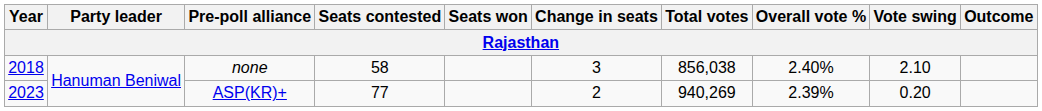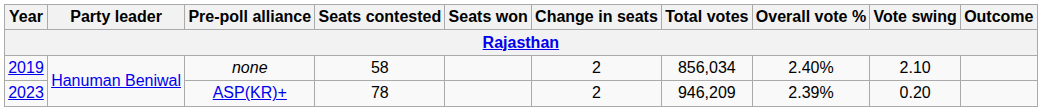(26, 67) 2018 -> (26, 67) 2019
(596, 67) 3 -> (596, 67) 2
(707, 67) 856,038 -> (707, 67) 856,034
(380, 93) 77 -> (380, 93) 78
(707, 93) 940,269 -> (707, 93) 946,209
